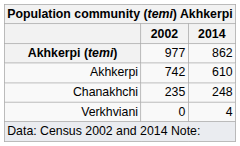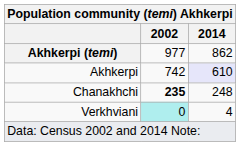(222, 72) no background -> (222, 72) lavender background
(175, 92) normal -> (175, 92) bold
(182, 111) no background -> (182, 111) paleturquoise background
